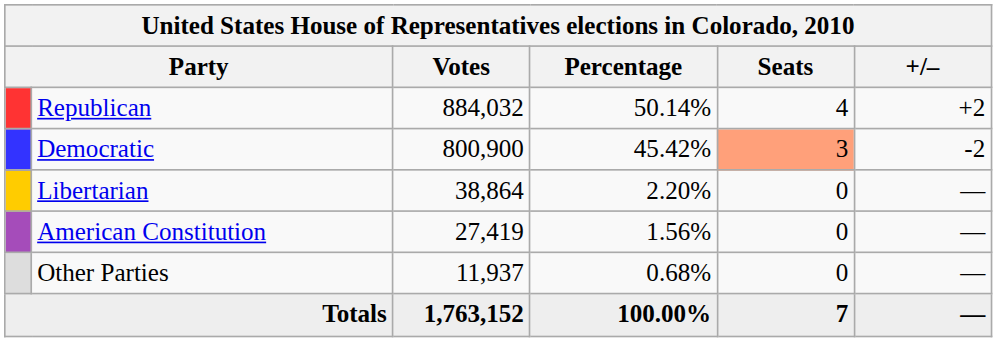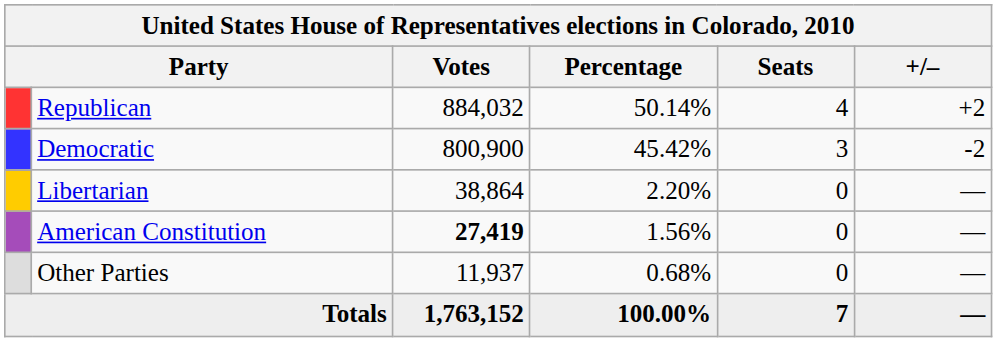(842, 149) lightsalmon background -> (842, 149) no background
(489, 232) normal -> (489, 232) bold
